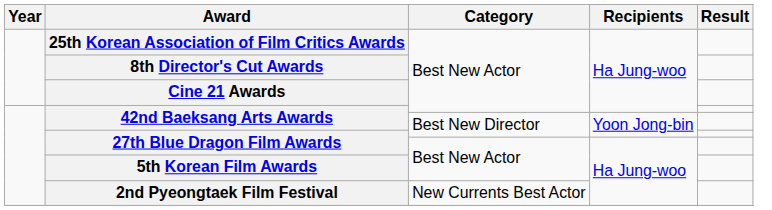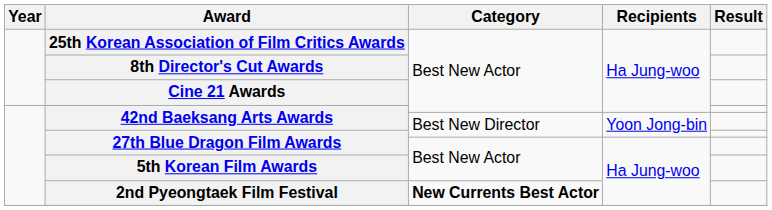(499, 192) normal -> (506, 192) bold
